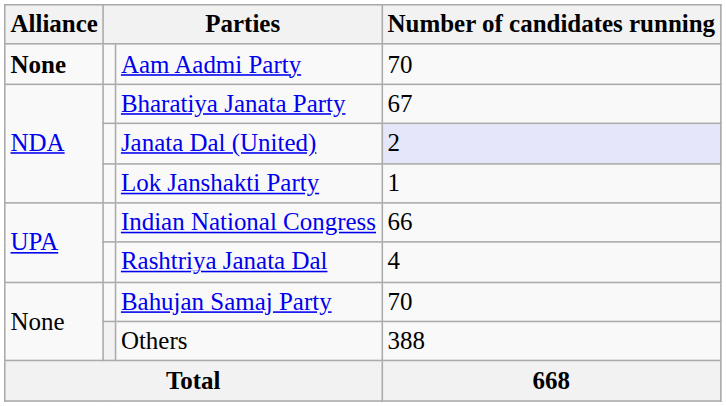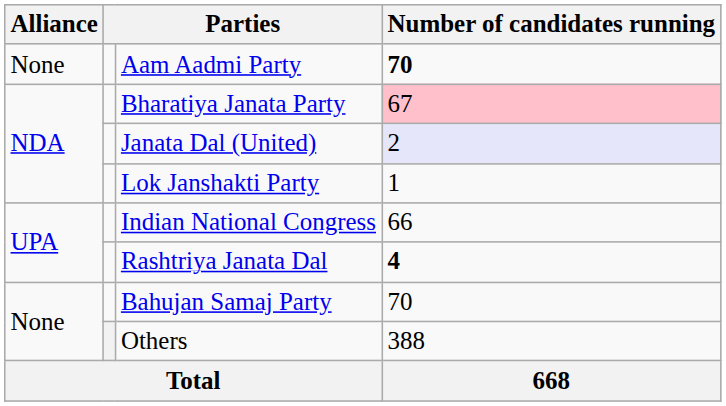(38, 63) bold -> (38, 63) normal
(400, 63) normal -> (400, 63) bold
(400, 103) no background -> (400, 103) pink background
(394, 261) normal -> (394, 261) bold
